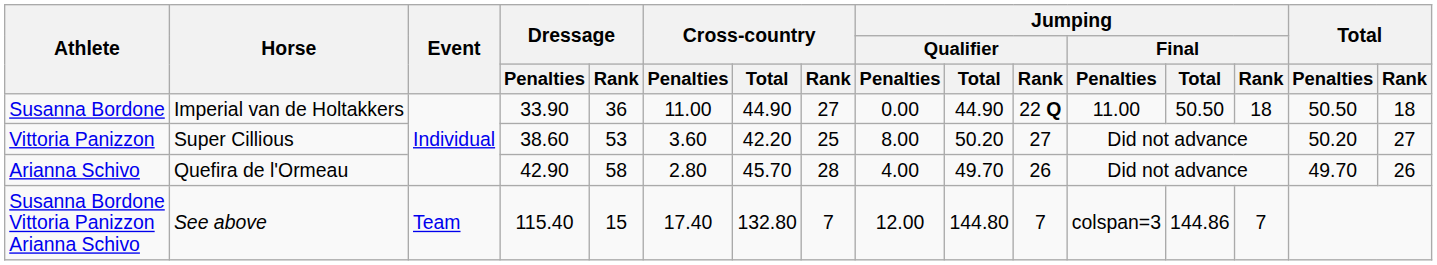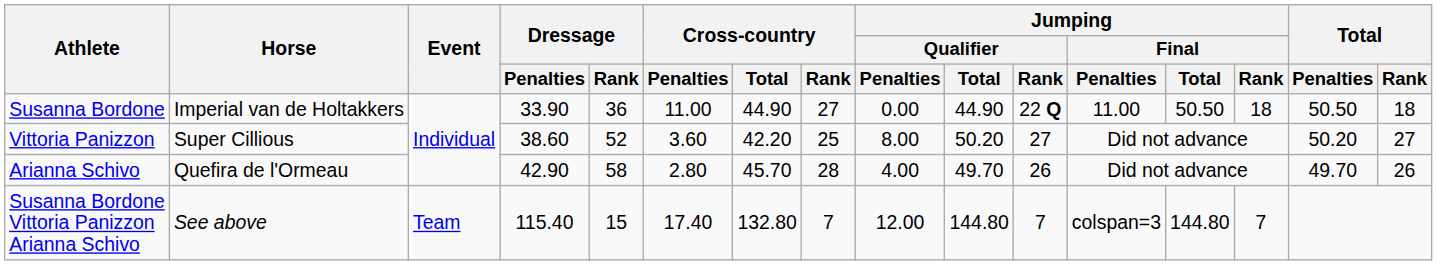(616, 140) 53 -> (616, 140) 52
(1200, 223) 144.86 -> (1200, 223) 144.80
